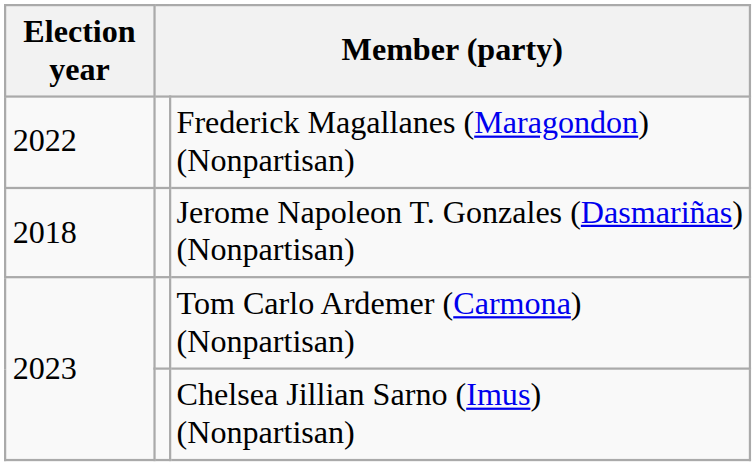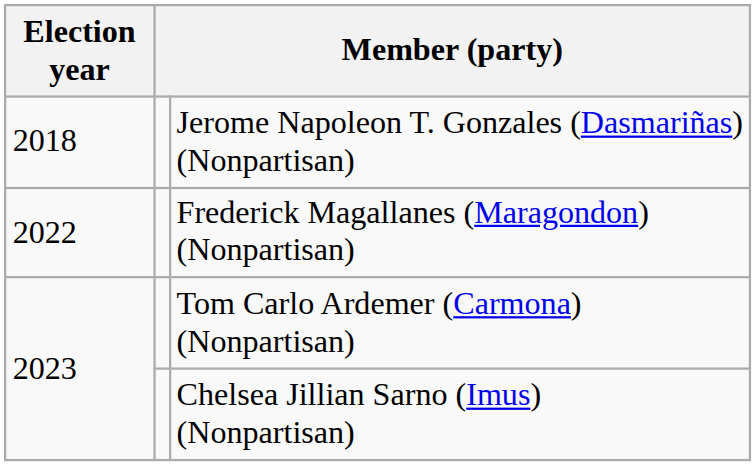rows swapped: (460, 232) <-> (413, 141)
